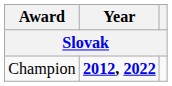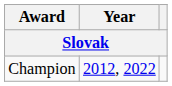(119, 68) bold -> (119, 68) normal
